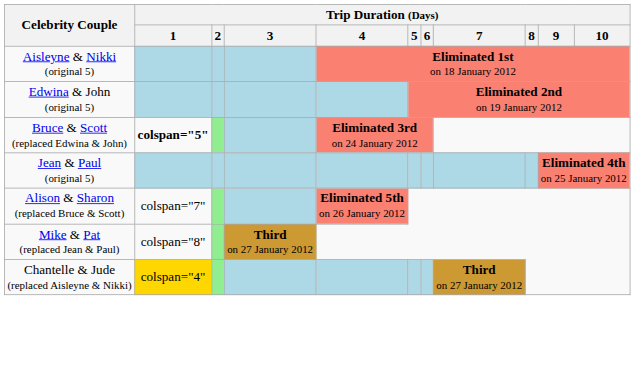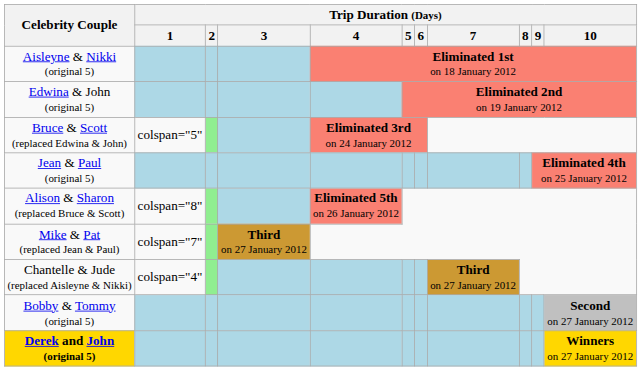(173, 135) bold -> (170, 135) normal
(173, 206) colspan="7" -> (170, 206) colspan="8"
(173, 241) colspan="8" -> (170, 241) colspan="7"
(173, 277) gold background -> (170, 277) no background
+ row: (69, 312)
+ row: (69, 348)
